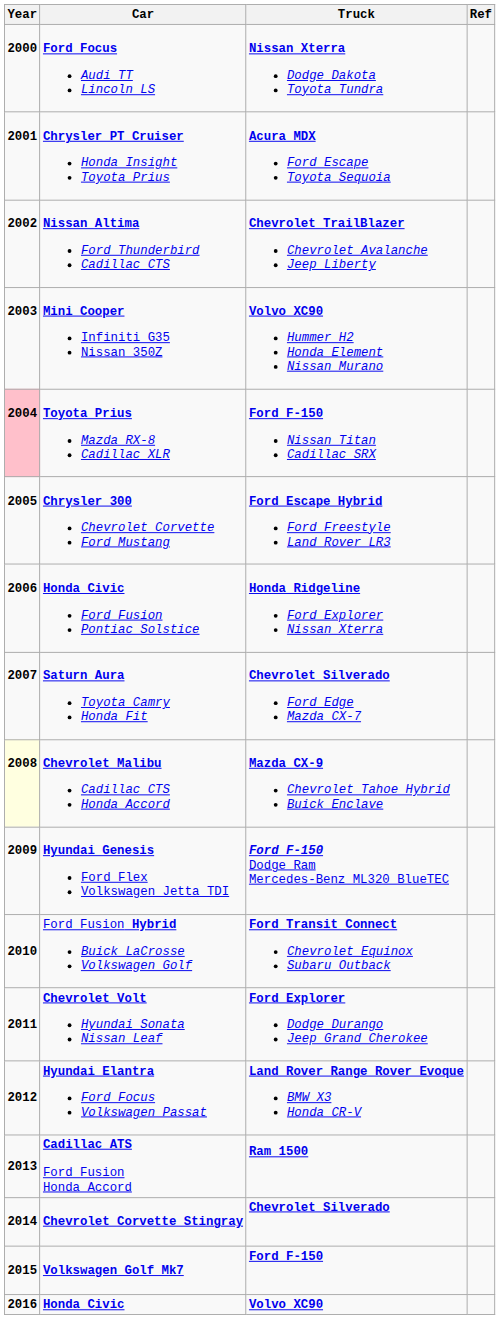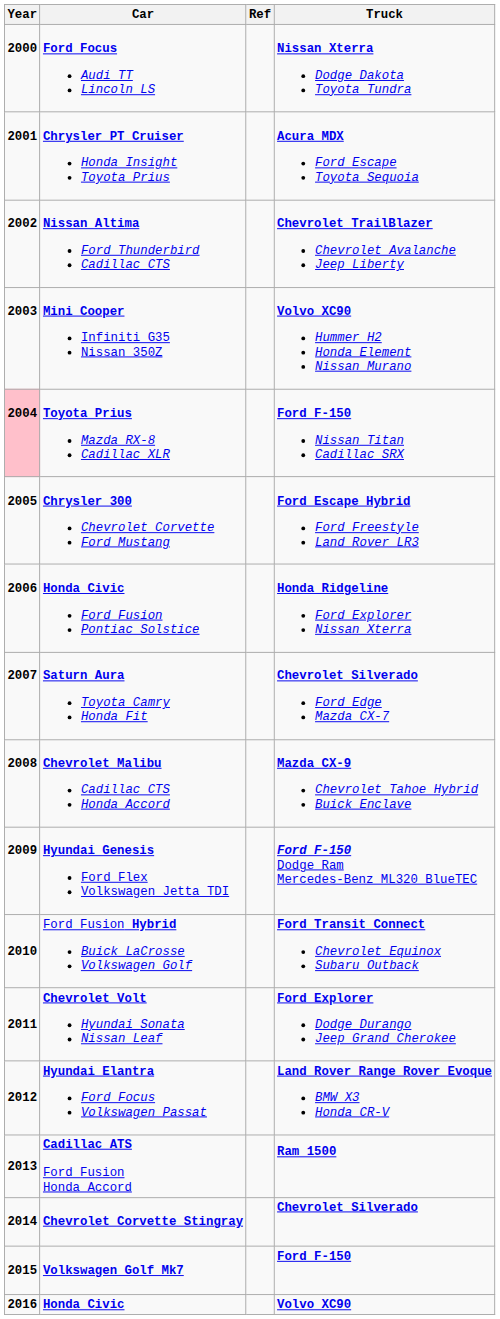columns swapped: (356, 15) <-> (481, 15)
(22, 764) lightyellow background -> (22, 764) no background
